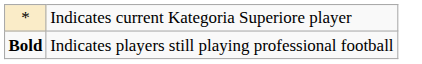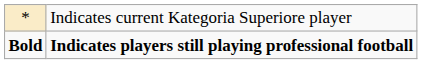(222, 44) normal -> (232, 44) bold
